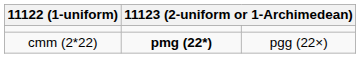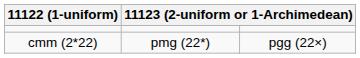(181, 42) bold -> (180, 42) normal
